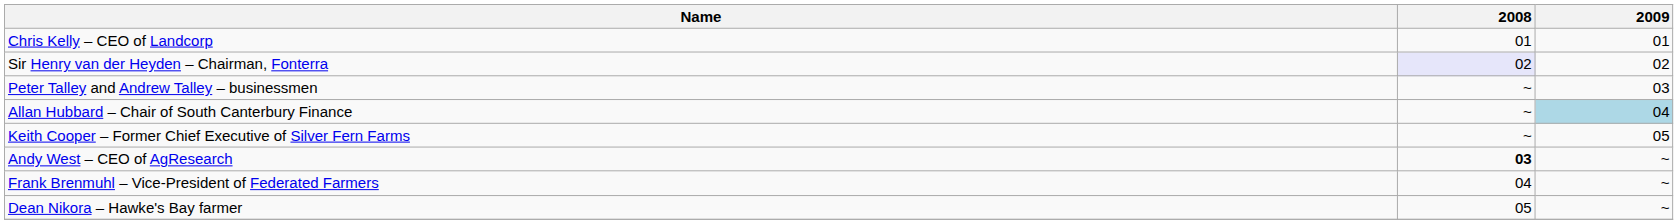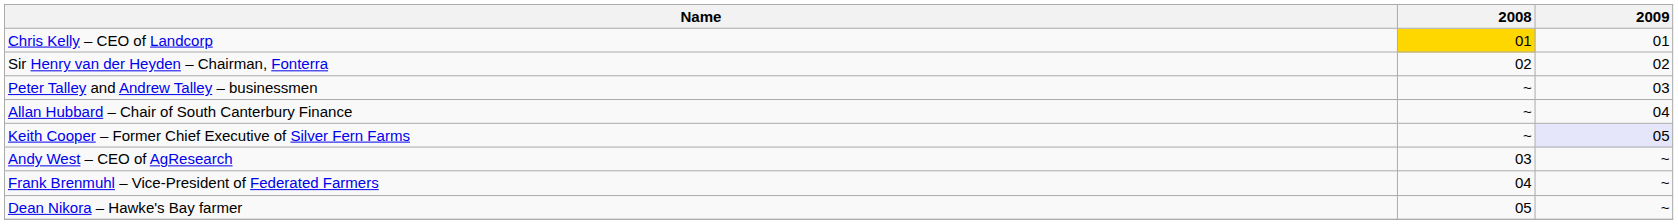(1523, 40) no background -> (1523, 40) gold background
(1523, 64) lavender background -> (1523, 64) no background
(1661, 112) lightblue background -> (1661, 112) no background
(1661, 136) no background -> (1661, 136) lavender background
(1523, 160) bold -> (1523, 160) normal
